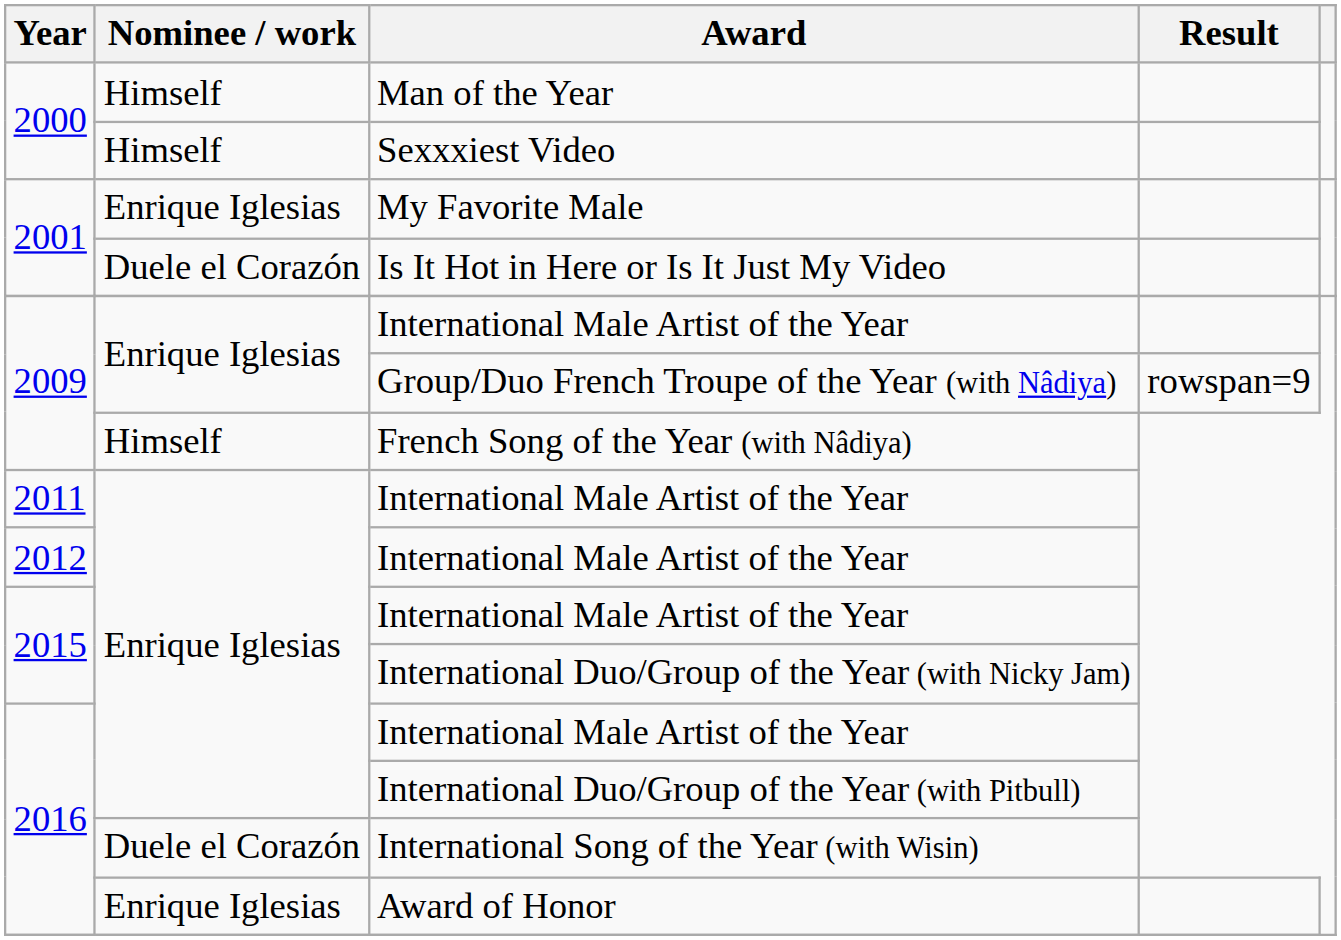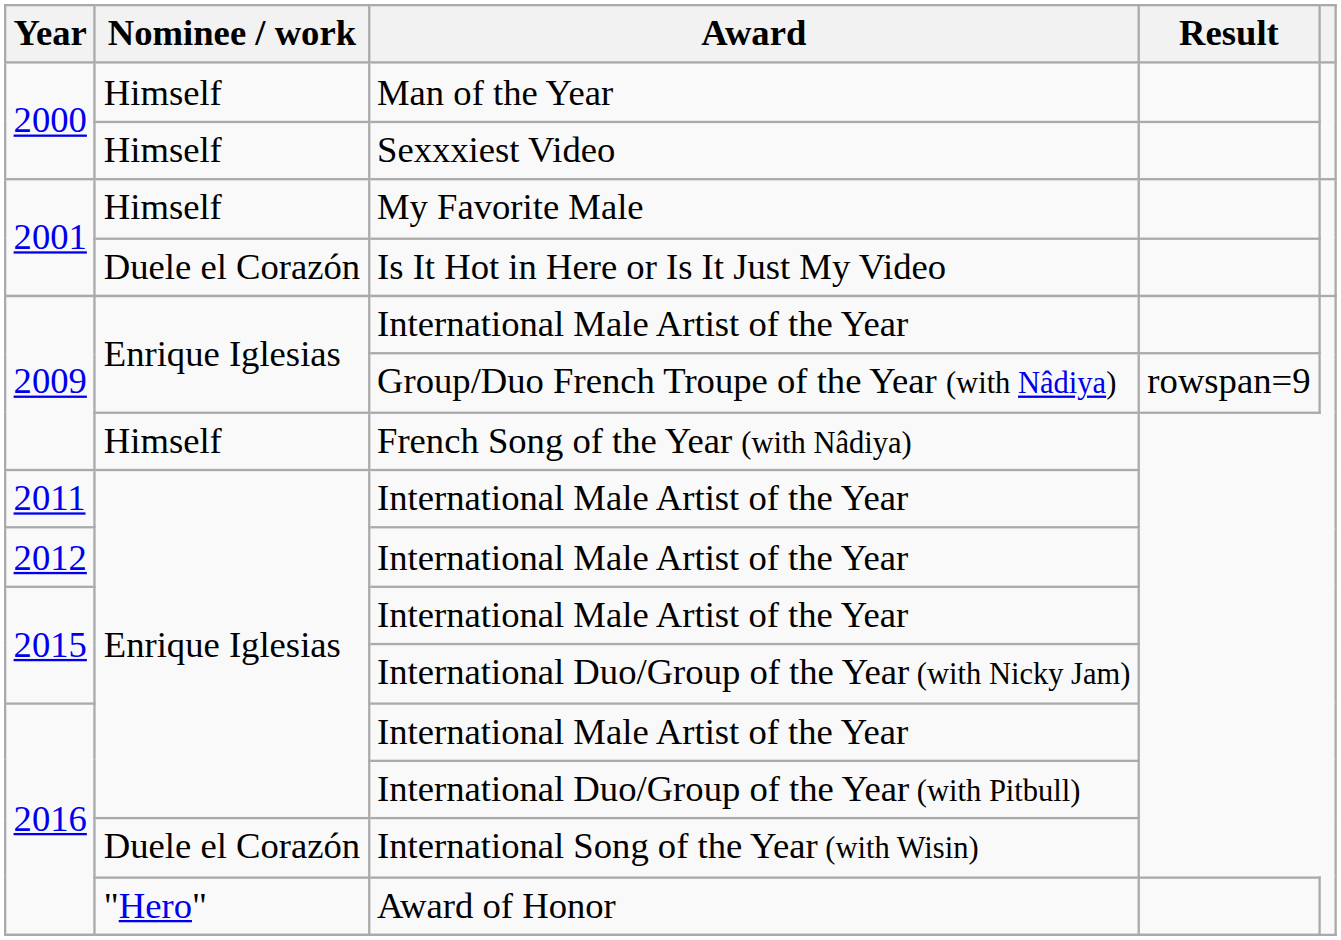(222, 207) Enrique Iglesias -> (163, 207) Himself
(222, 905) Enrique Iglesias -> (155, 905) "Hero"
